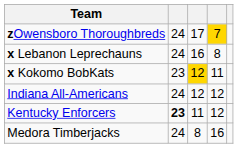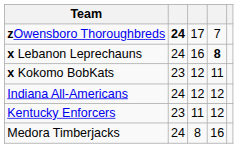(178, 34) normal -> (178, 34) bold
(217, 34) gold background -> (217, 34) no background
(217, 53) normal -> (217, 53) bold
(198, 73) gold background -> (198, 73) no background
(178, 113) bold -> (178, 113) normal
